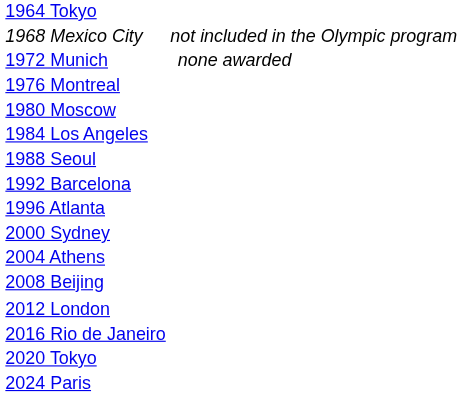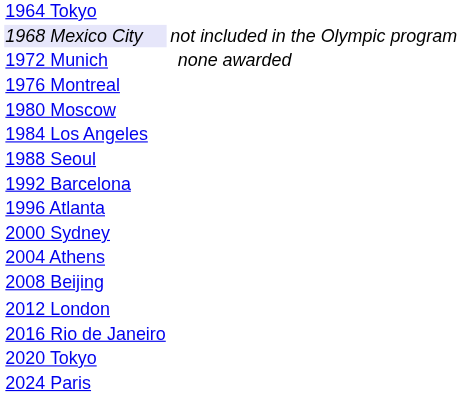(74, 36) no background -> (74, 36) lavender background
